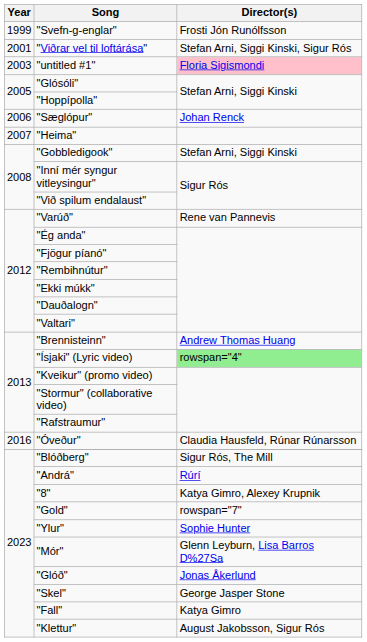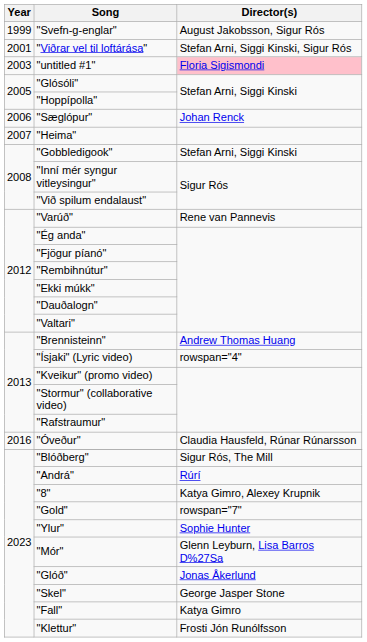(233, 30) Frosti Jón Runólfsson -> (252, 30) August Jakobsson, Sigur Rós
(211, 358) lightgreen background -> (211, 358) no background
(252, 628) August Jakobsson, Sigur Rós -> (233, 628) Frosti Jón Runólfsson
